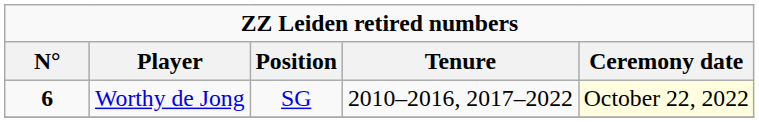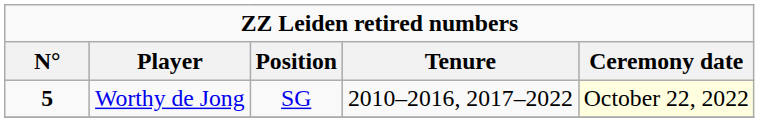(47, 98) 6 -> (47, 98) 5
